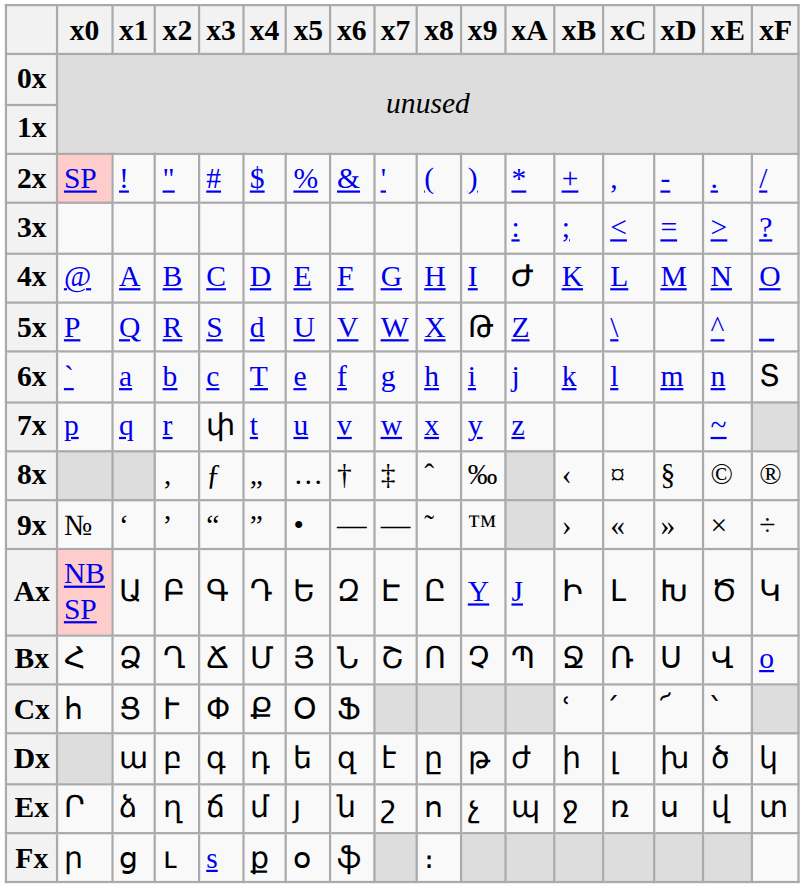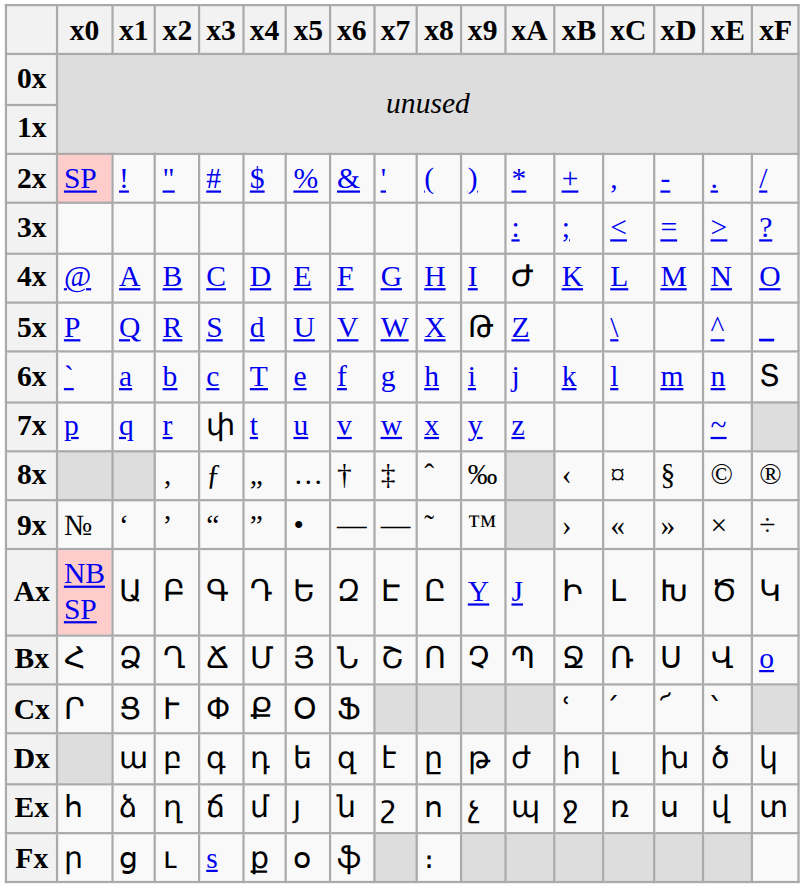(73, 708) հ -> (74, 708) Ր
(74, 807) Ր -> (73, 807) հ
